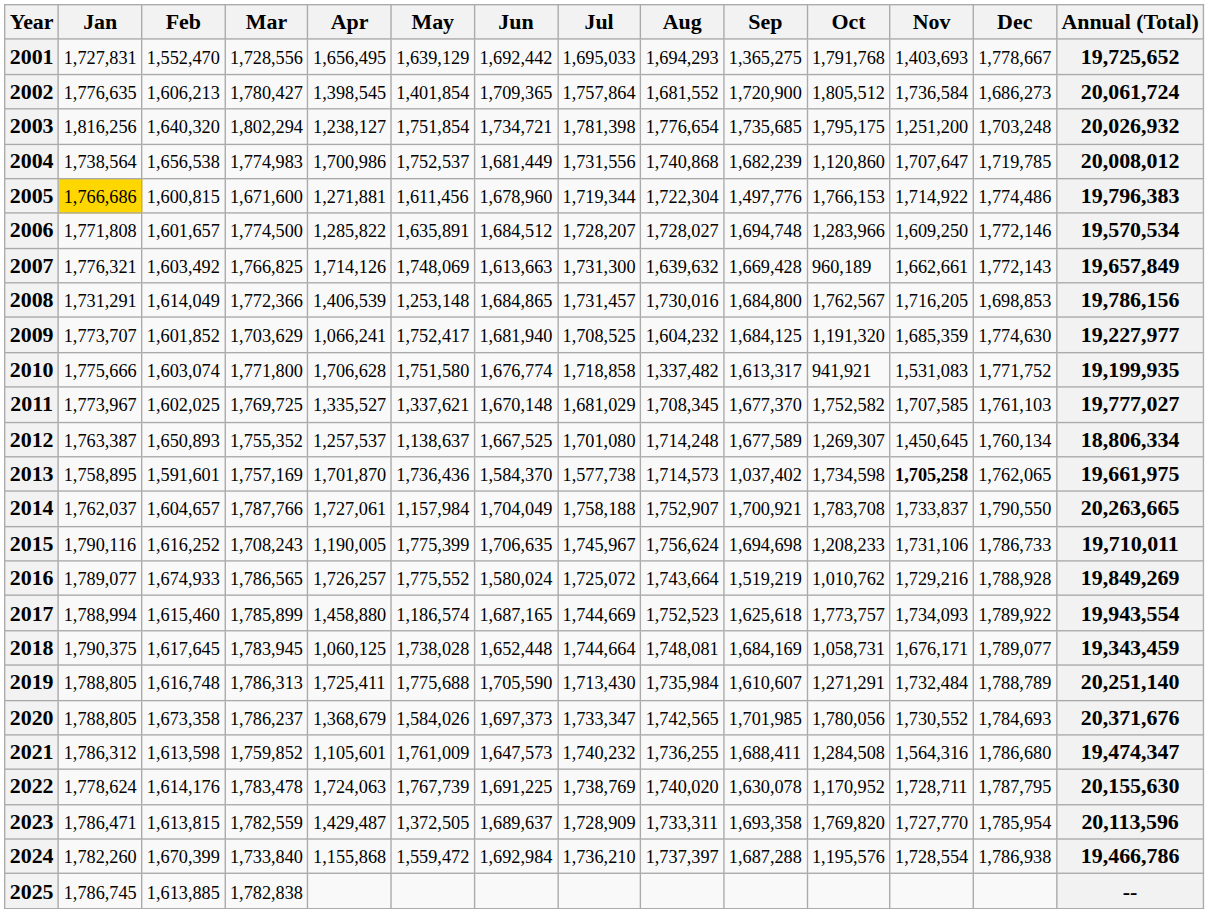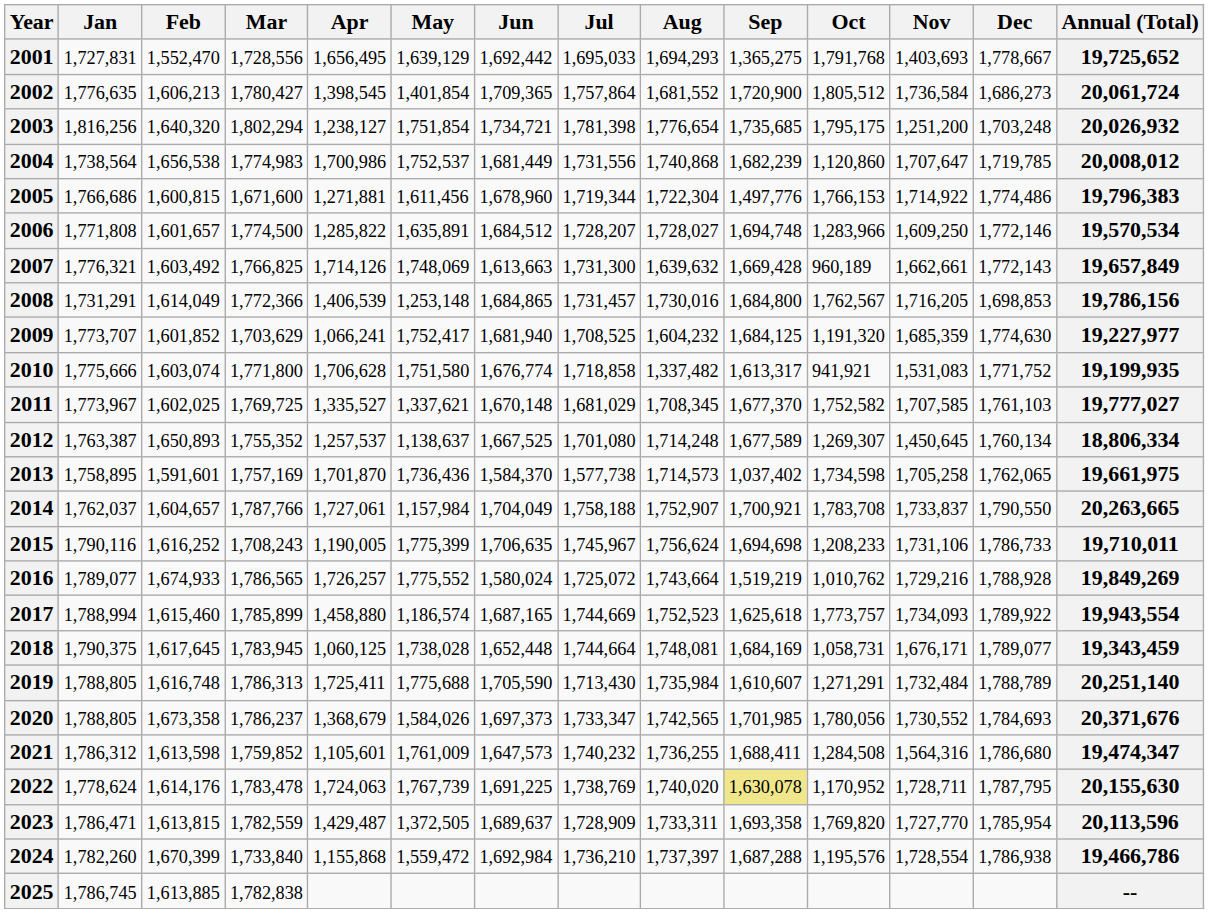(100, 197) gold background -> (100, 197) no background
(932, 473) bold -> (932, 475) normal
(765, 788) no background -> (765, 788) khaki background
